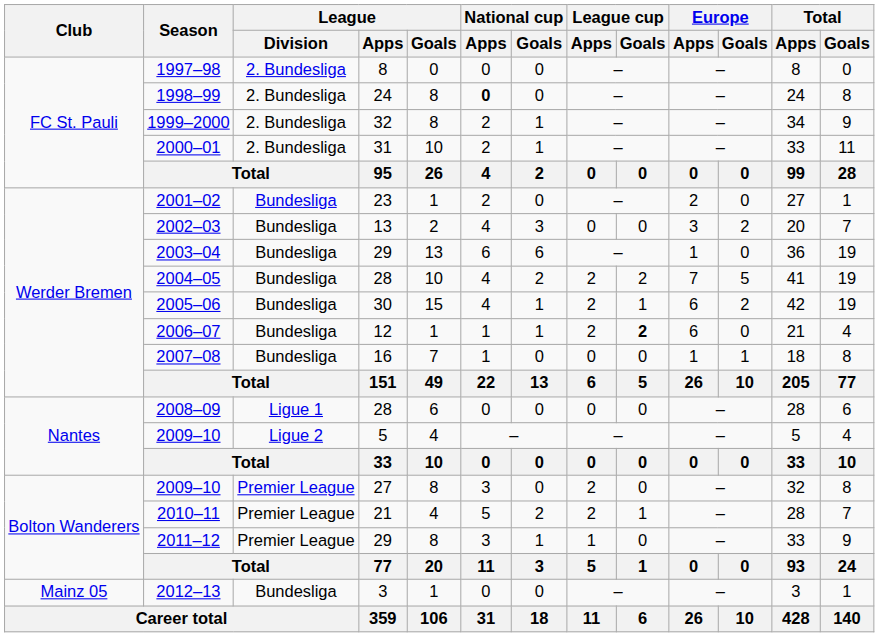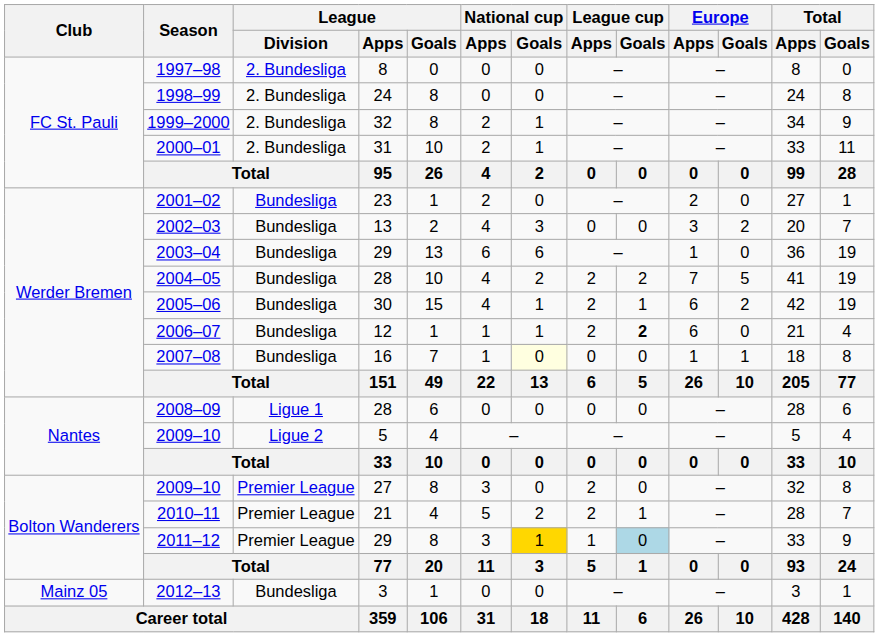(486, 95) bold -> (486, 95) normal
(539, 357) no background -> (539, 357) lightyellow background
(539, 540) no background -> (539, 540) gold background
(643, 540) no background -> (643, 540) lightblue background
